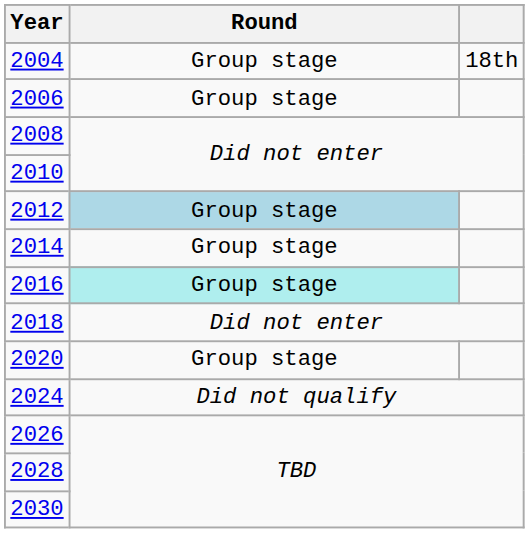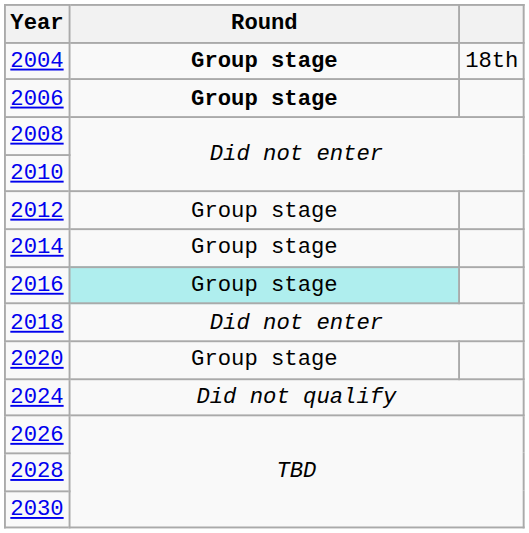(264, 61) normal -> (264, 61) bold
(264, 98) normal -> (264, 98) bold
(264, 210) lightblue background -> (264, 210) no background
